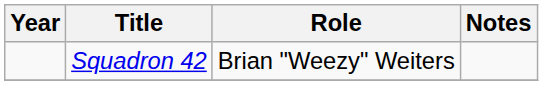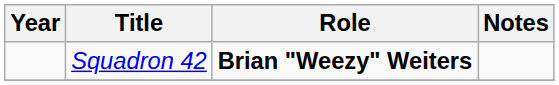(336, 60) normal -> (345, 60) bold
